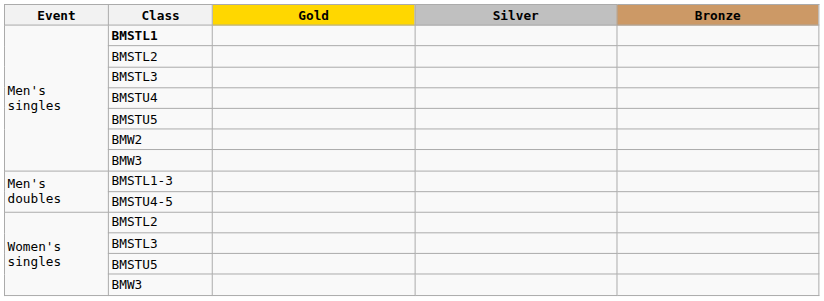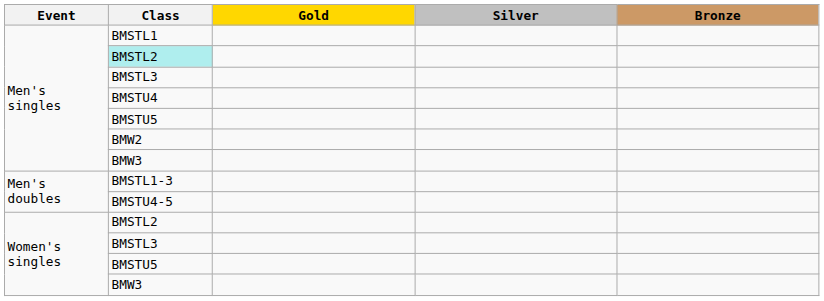(135, 36) bold -> (135, 36) normal
(135, 56) no background -> (135, 56) paleturquoise background
